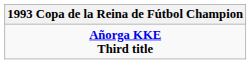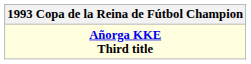(125, 41) no background -> (125, 41) lightyellow background
